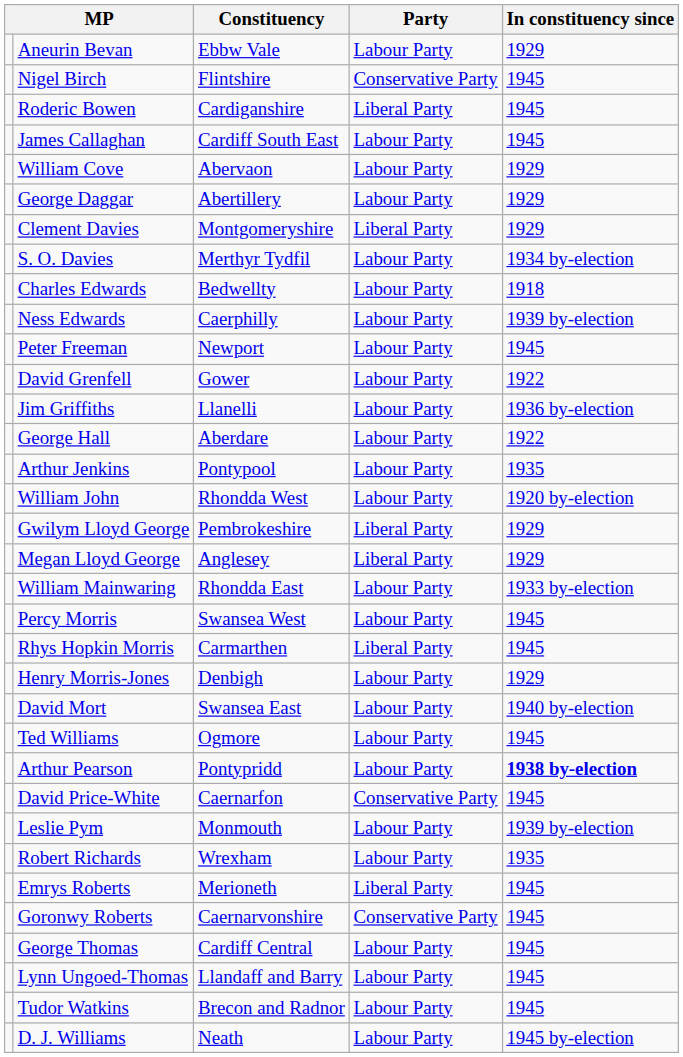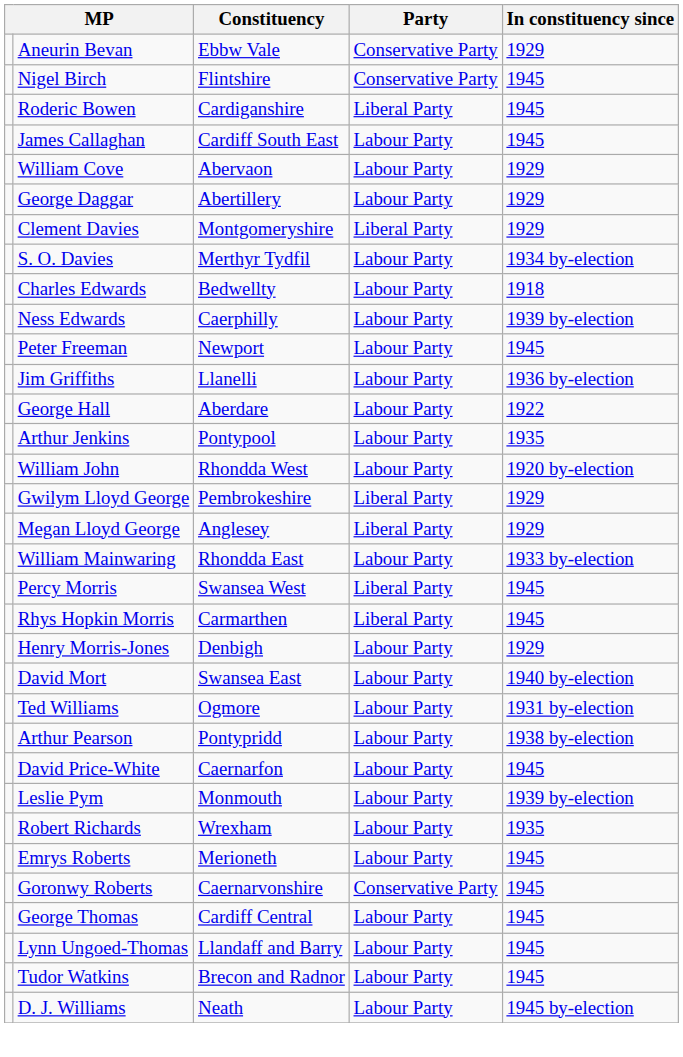(403, 49) Labour Party -> (426, 49) Conservative Party
- row: (75, 378)
(403, 618) Labour Party -> (403, 588) Liberal Party
(525, 738) 1945 -> (570, 708) 1931 by-election
(572, 768) bold -> (570, 738) normal
(426, 797) Conservative Party -> (403, 768) Labour Party
(403, 887) Liberal Party -> (403, 857) Labour Party
